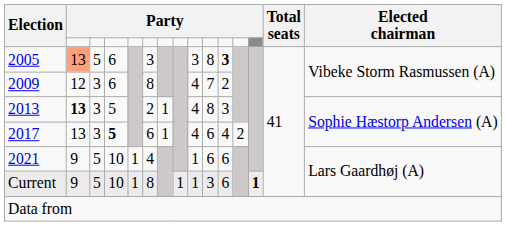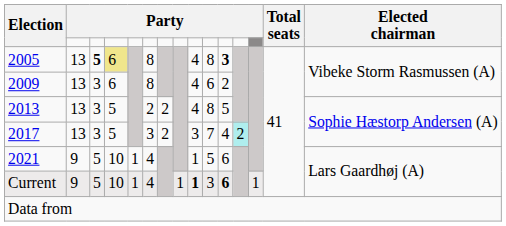(78, 59) lightsalmon background -> (78, 59) no background
(97, 59) normal -> (97, 59) bold
(112, 59) no background -> (112, 59) khaki background
(150, 59) 3 -> (150, 59) 8
(195, 59) 3 -> (195, 59) 4
(78, 84) 12 -> (78, 84) 13
(210, 84) 7 -> (210, 84) 6
(78, 109) bold -> (78, 109) normal
(165, 109) 1 -> (165, 109) 2
(225, 109) 3 -> (225, 109) 5
(112, 134) bold -> (112, 134) normal
(150, 134) 6 -> (150, 134) 3
(165, 134) 1 -> (165, 134) 2
(195, 134) 4 -> (195, 134) 3
(210, 134) 6 -> (210, 134) 7
(240, 134) no background -> (240, 134) paleturquoise background
(210, 158) 6 -> (210, 158) 5
(150, 183) 8 -> (150, 183) 4
(195, 183) normal -> (195, 183) bold
(225, 183) normal -> (225, 183) bold
(256, 183) bold -> (256, 183) normal
